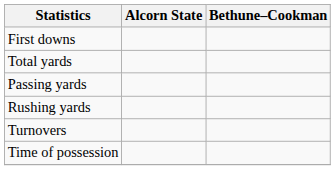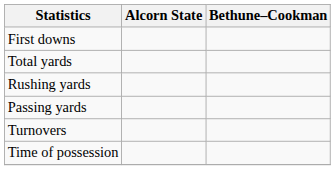rows swapped: (49, 107) <-> (47, 84)
